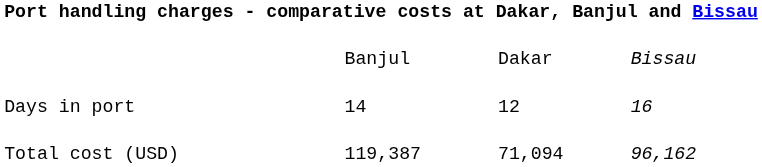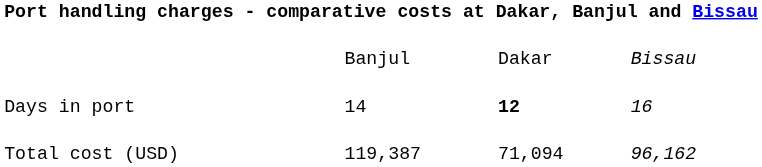(509, 107) normal -> (509, 107) bold
